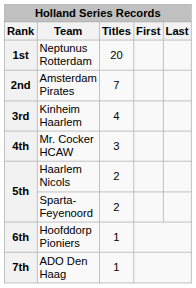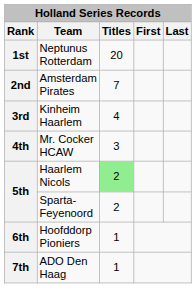(116, 176) no background -> (116, 176) lightgreen background
